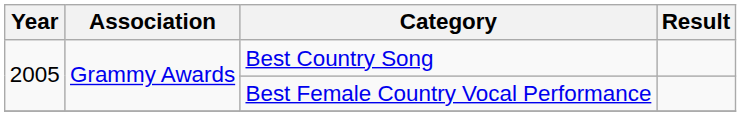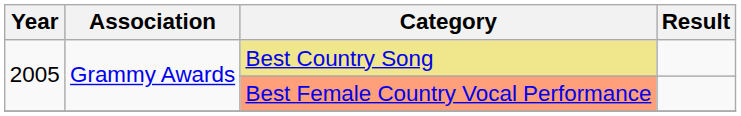(339, 57) no background -> (339, 57) khaki background
(448, 93) no background -> (448, 93) lightsalmon background
